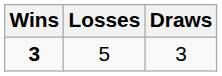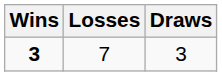(104, 53) 5 -> (104, 53) 7
